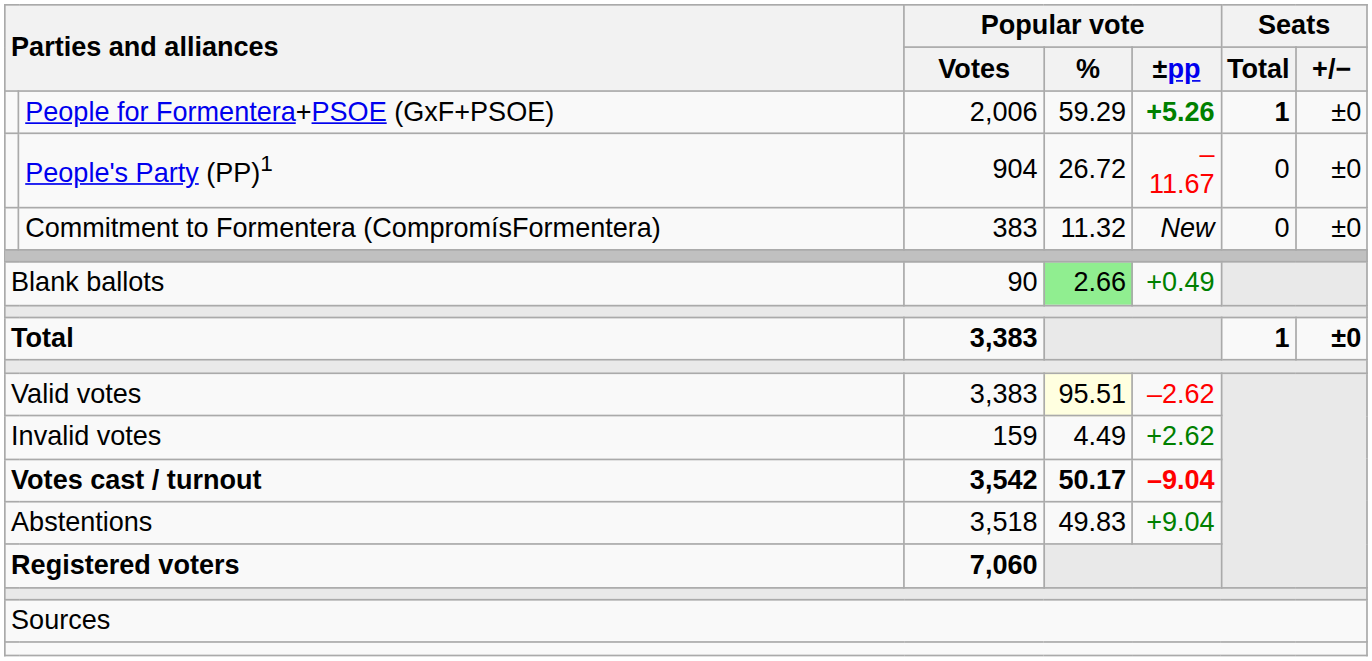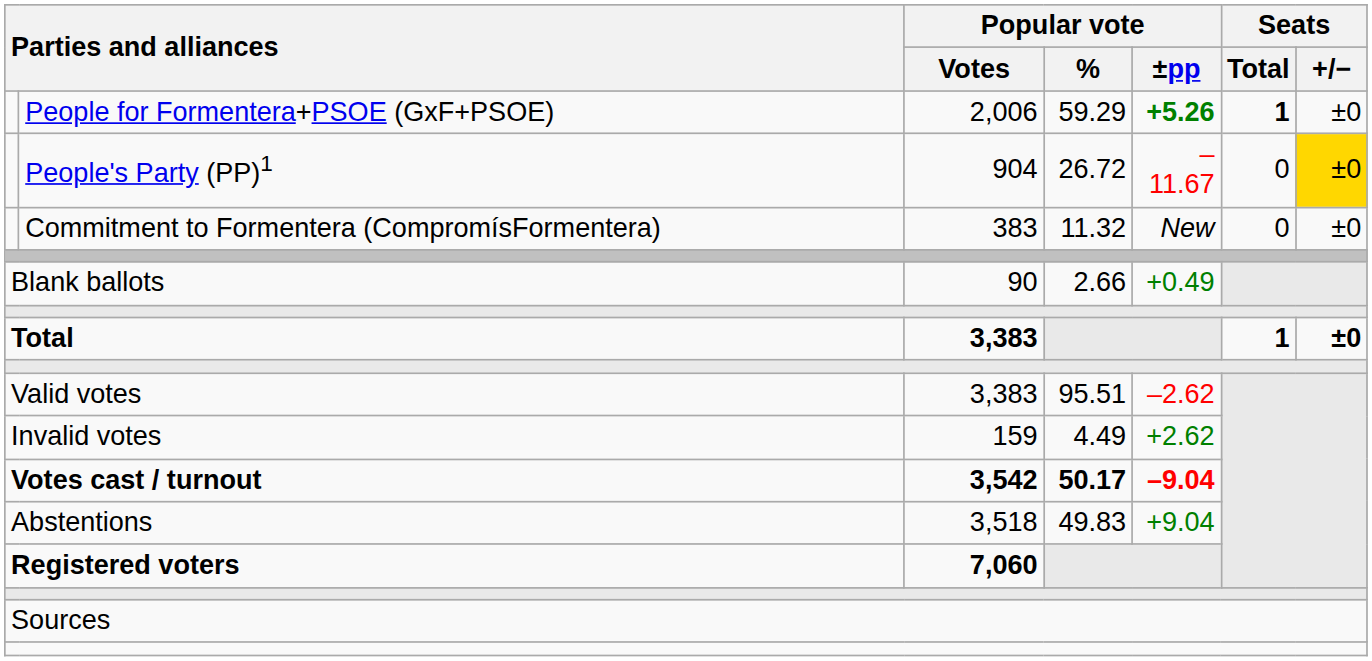(1346, 169) no background -> (1346, 169) gold background
(1100, 283) lightgreen background -> (1100, 283) no background
(1092, 393) lightyellow background -> (1092, 393) no background
